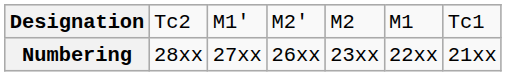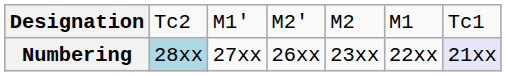(179, 55) no background -> (179, 55) lightblue background
(472, 55) no background -> (472, 55) lavender background
